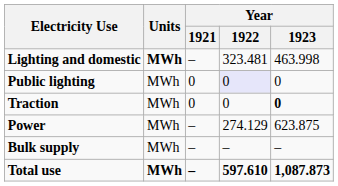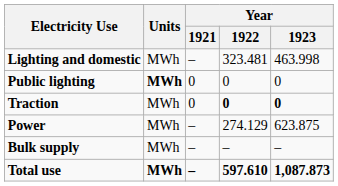(165, 59) bold -> (163, 59) normal
(163, 81) normal -> (165, 81) bold
(226, 81) lavender background -> (226, 81) no background
(226, 103) normal -> (226, 103) bold
